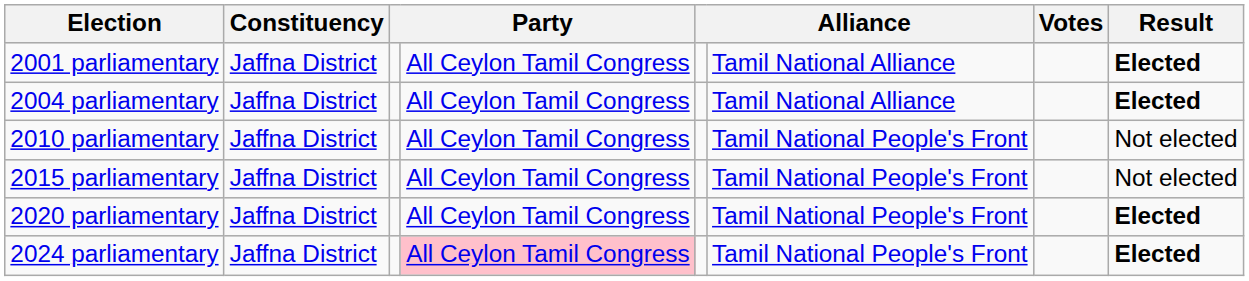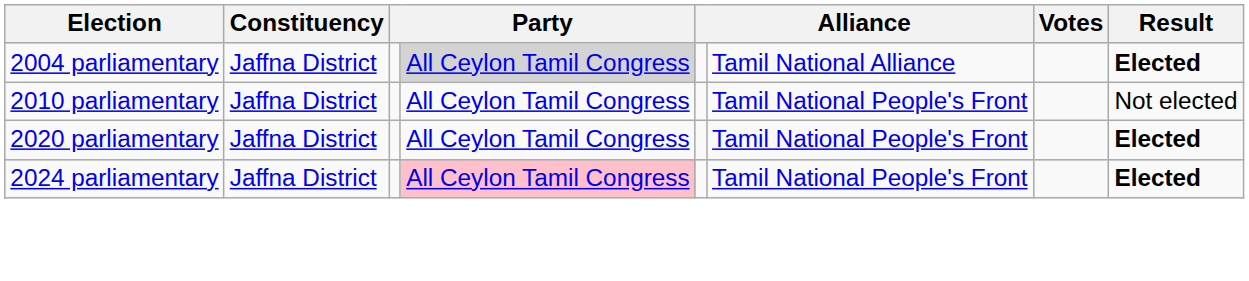- row: (114, 62)
(548, 100) no background -> (548, 62) lightgrey background
- row: (114, 178)
